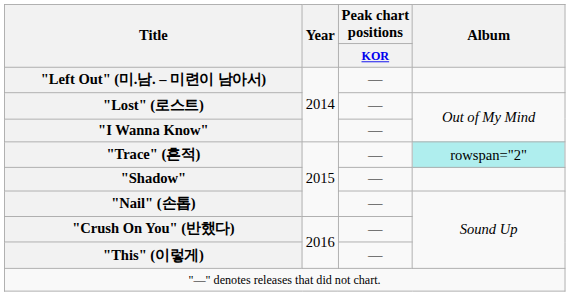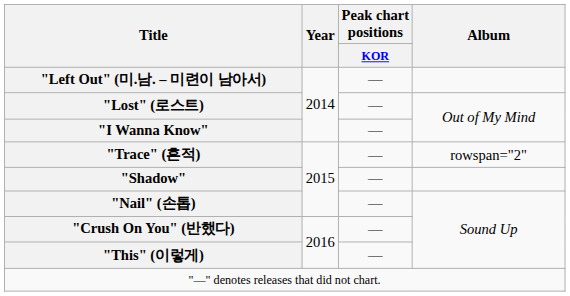(489, 154) paleturquoise background -> (489, 154) no background
